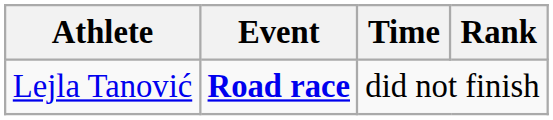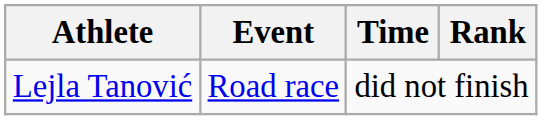(279, 85) bold -> (273, 85) normal
